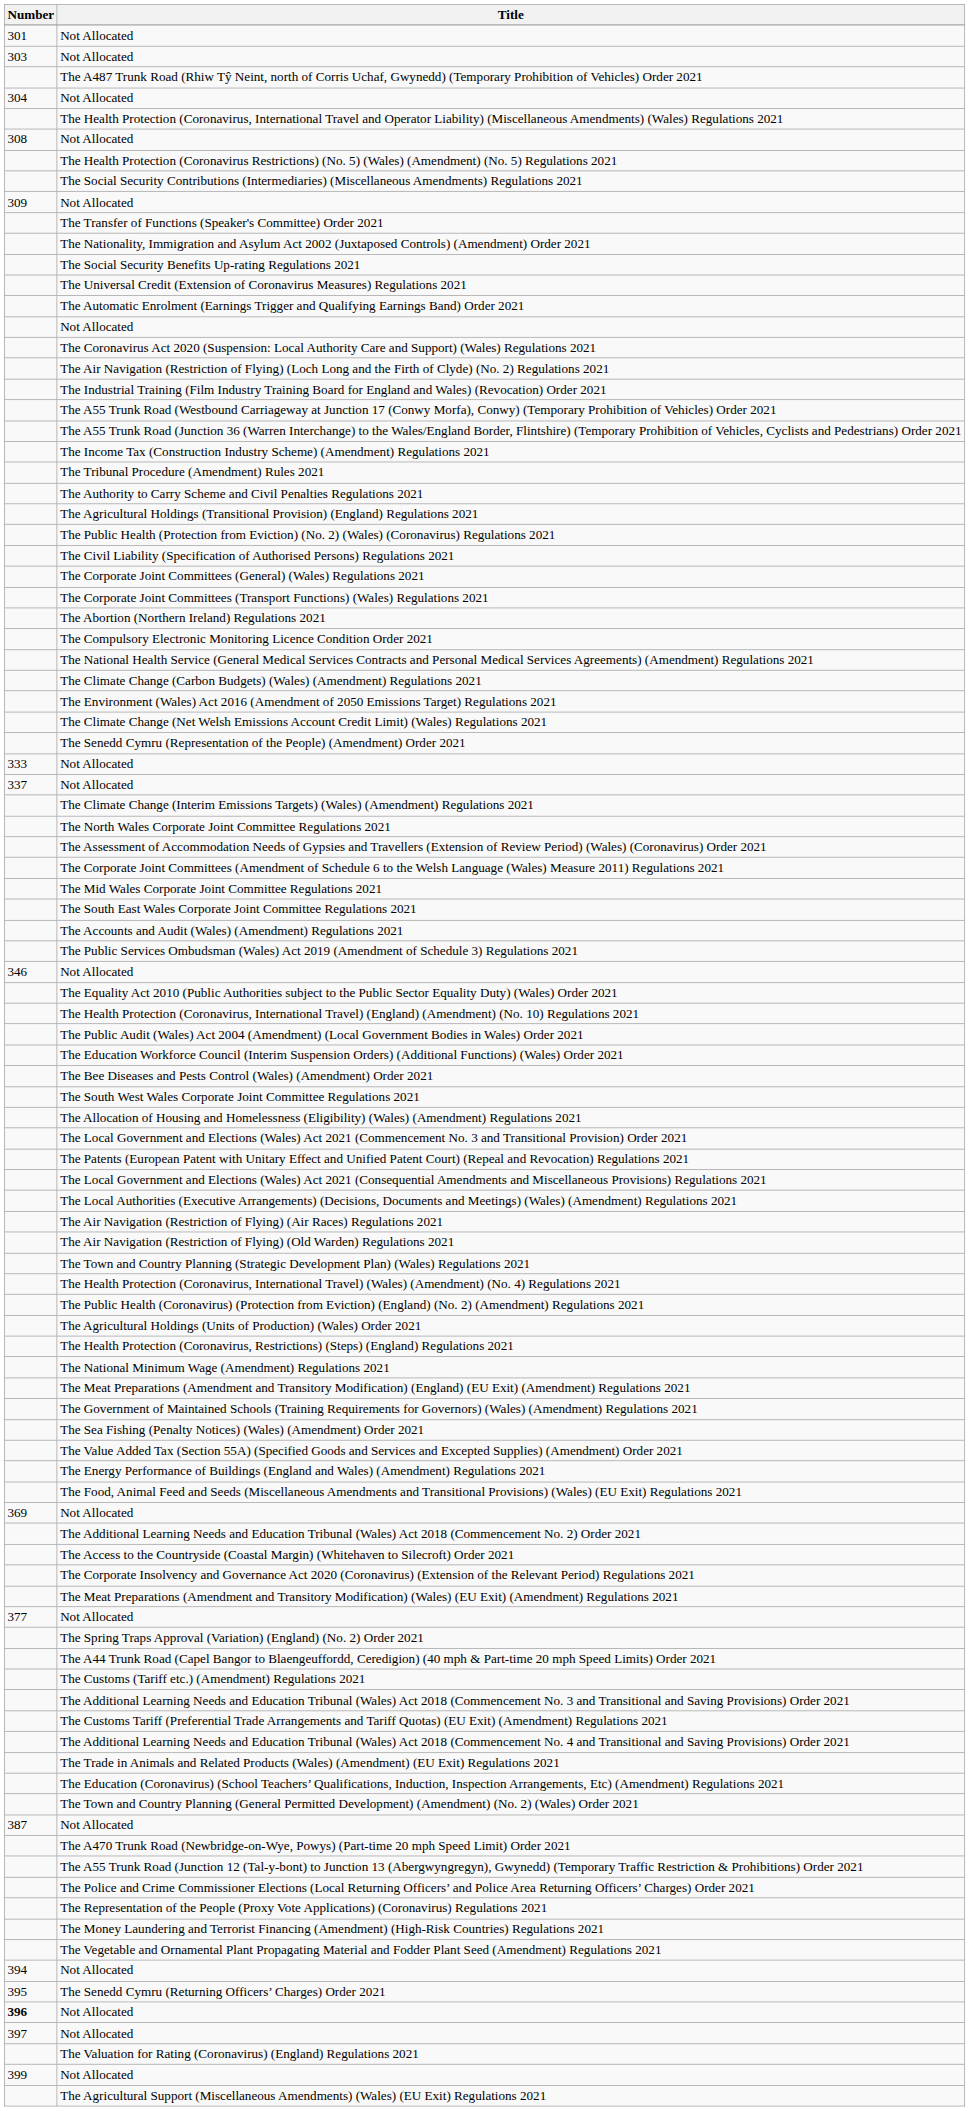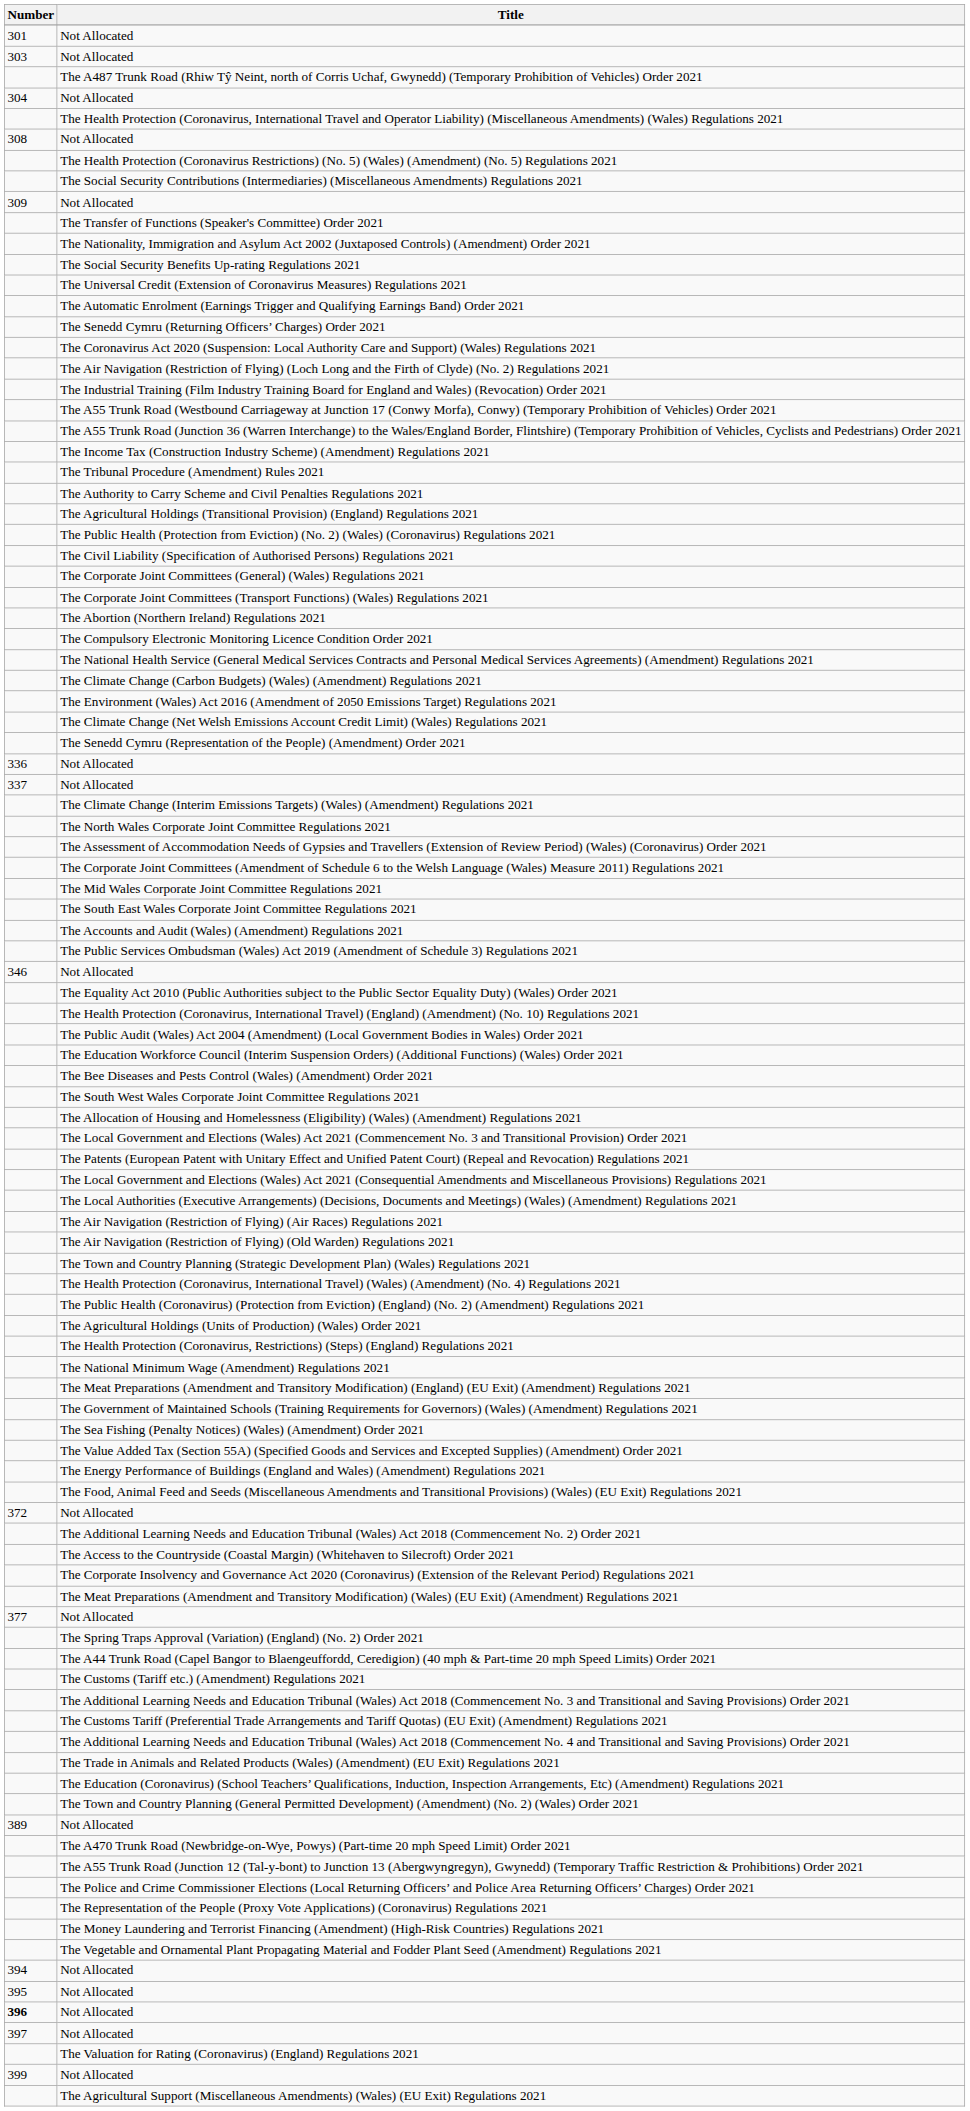(97, 327) Not Allocated -> (223, 327) The Senedd Cymru (Returning Officers’ Charges) Order 2021
(17, 763) 333 -> (17, 763) 336
(17, 1513) 369 -> (17, 1513) 372
(17, 1825) 387 -> (17, 1825) 389
(223, 1991) The Senedd Cymru (Returning Officers’ Charges) Order 2021 -> (97, 1991) Not Allocated
